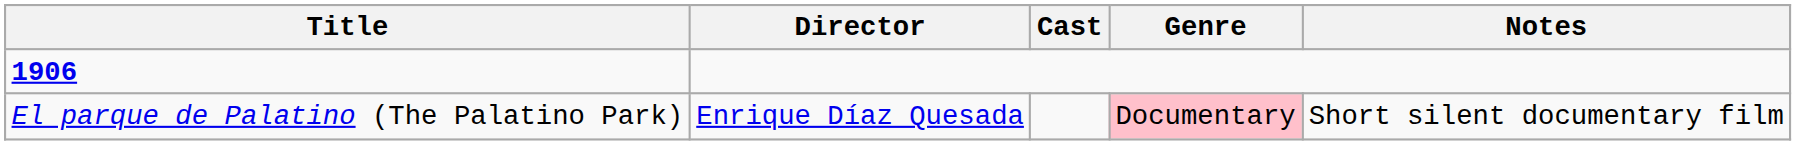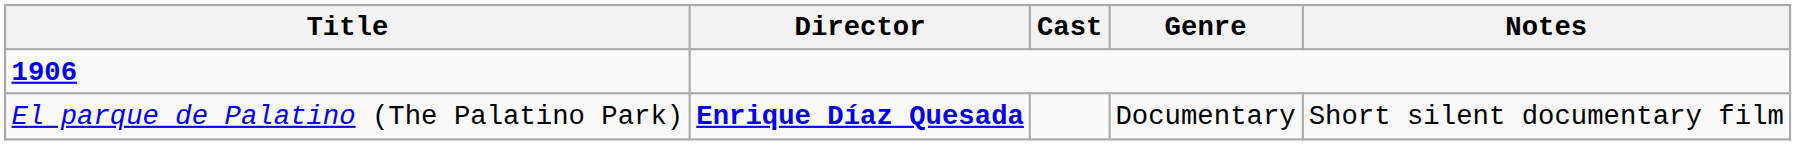(860, 116) normal -> (860, 116) bold
(1206, 116) pink background -> (1206, 116) no background
